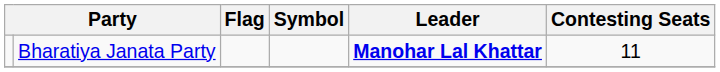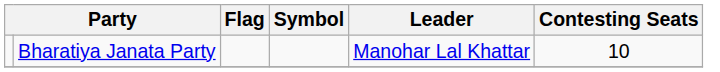(448, 50) bold -> (442, 50) normal
(631, 50) 11 -> (619, 50) 10
